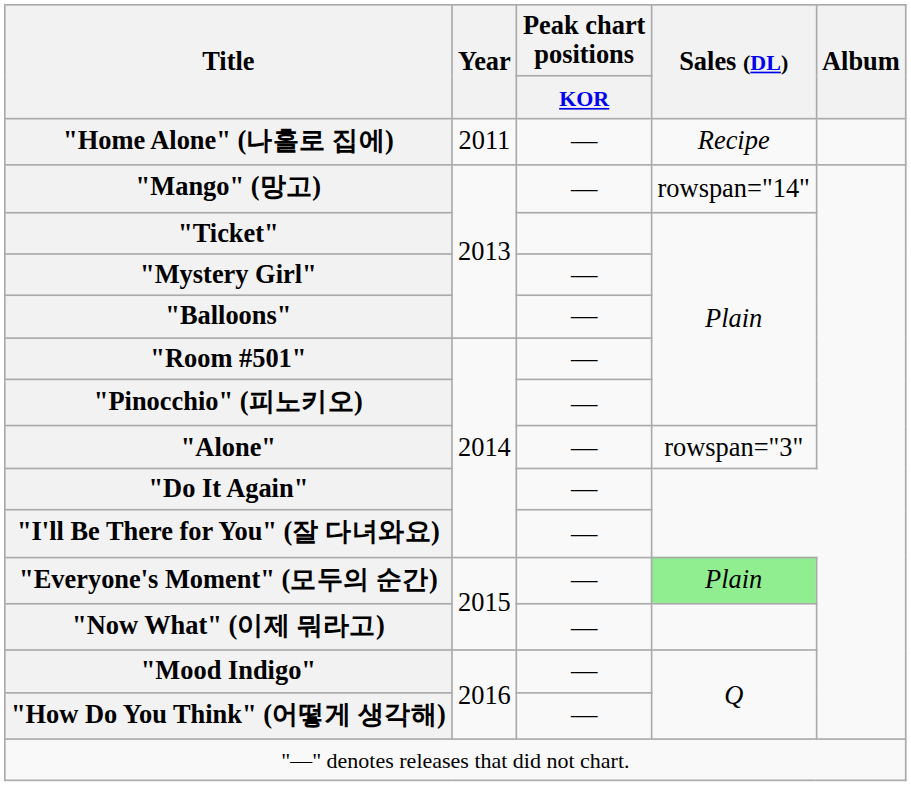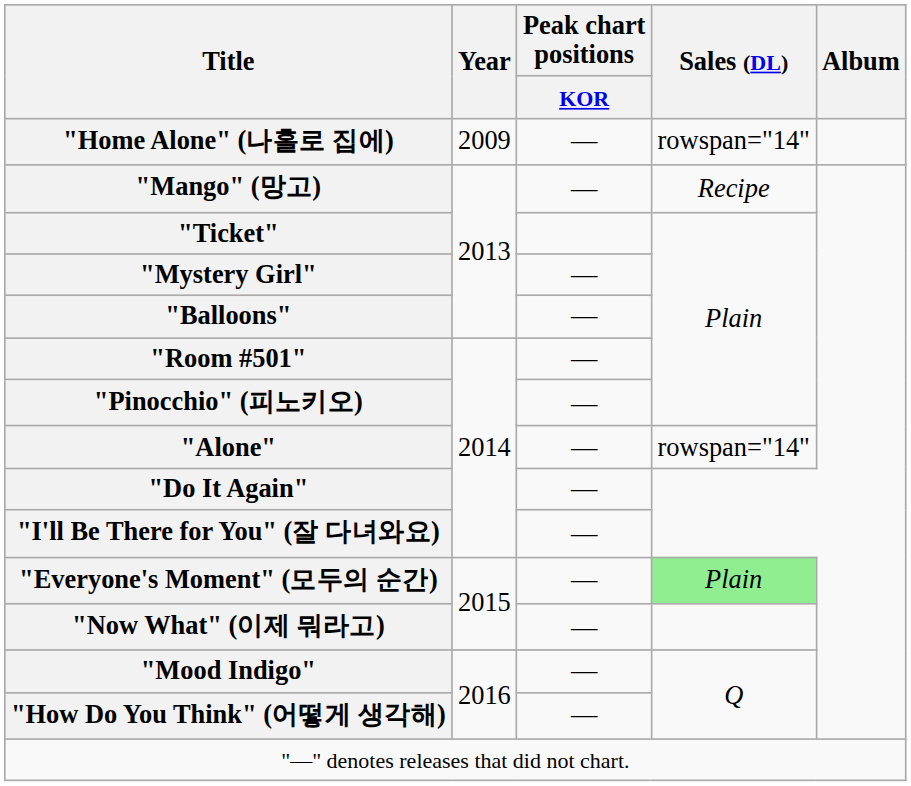(484, 141) 2011 -> (484, 141) 2009
(734, 141) Recipe -> (734, 141) rowspan="14"
(734, 188) rowspan="14" -> (734, 188) Recipe
(734, 446) rowspan="3" -> (734, 446) rowspan="14"
